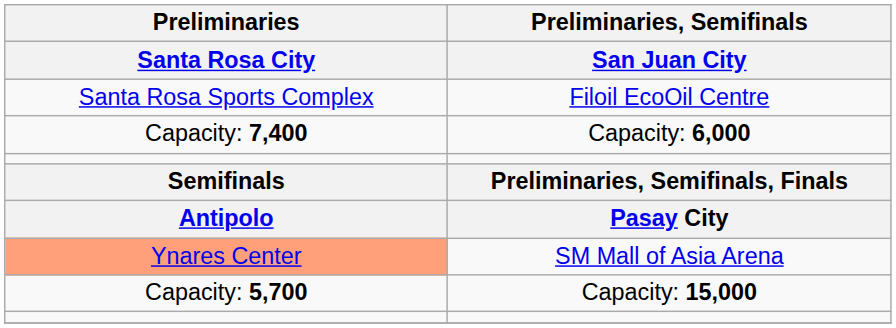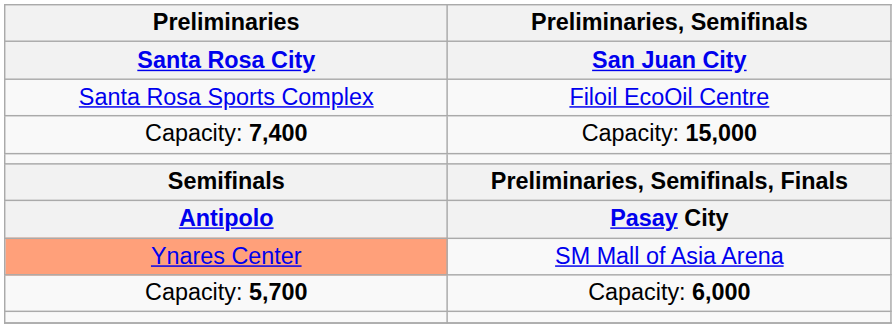(669, 134) Capacity: 6,000 -> (669, 134) Capacity: 15,000
(669, 293) Capacity: 15,000 -> (669, 293) Capacity: 6,000
